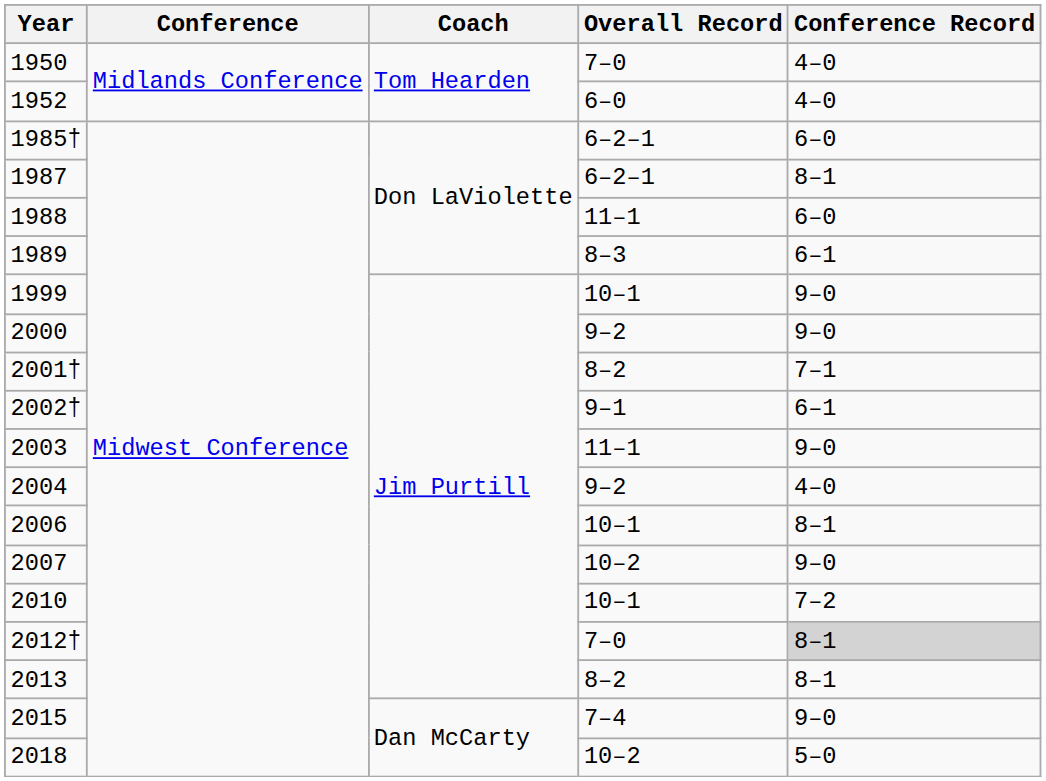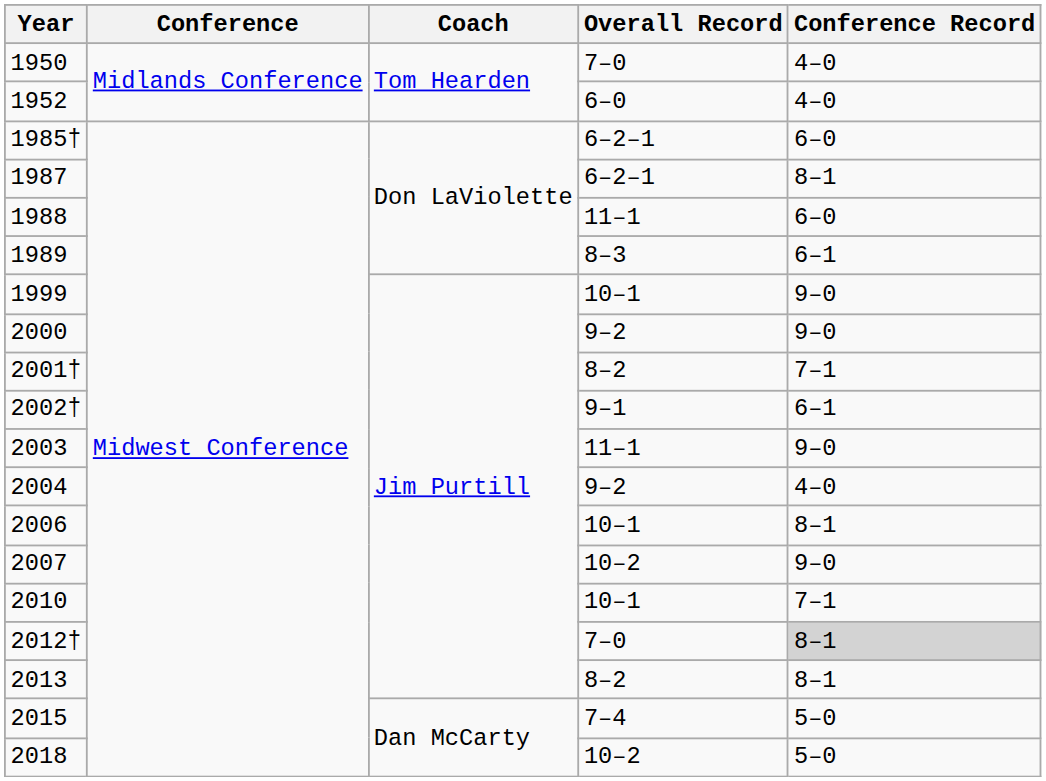(815, 603) 7–2 -> (815, 603) 7–1
(815, 718) 9–0 -> (815, 718) 5–0
